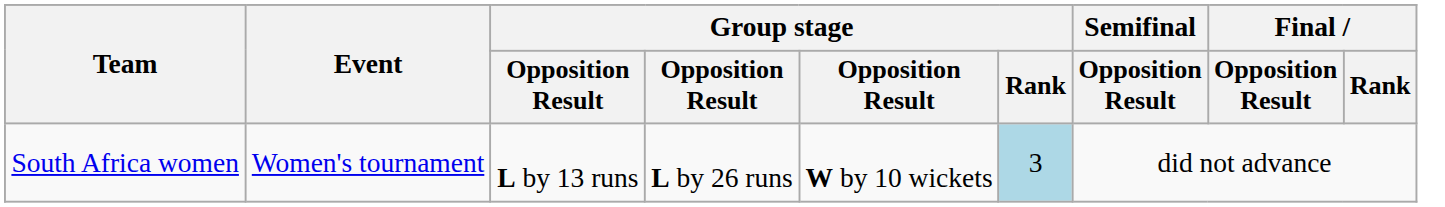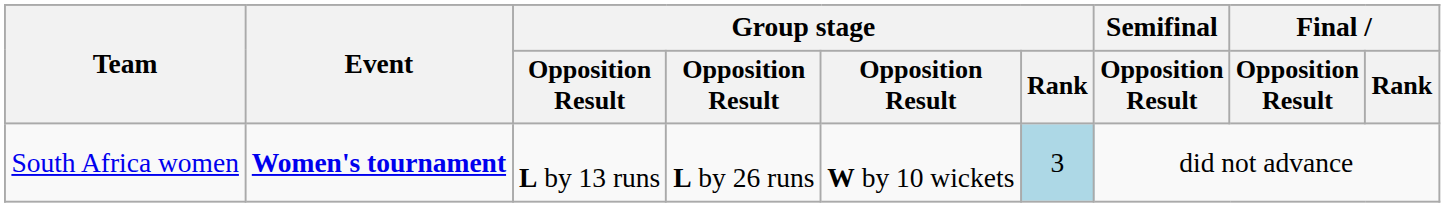(368, 162) normal -> (379, 162) bold
